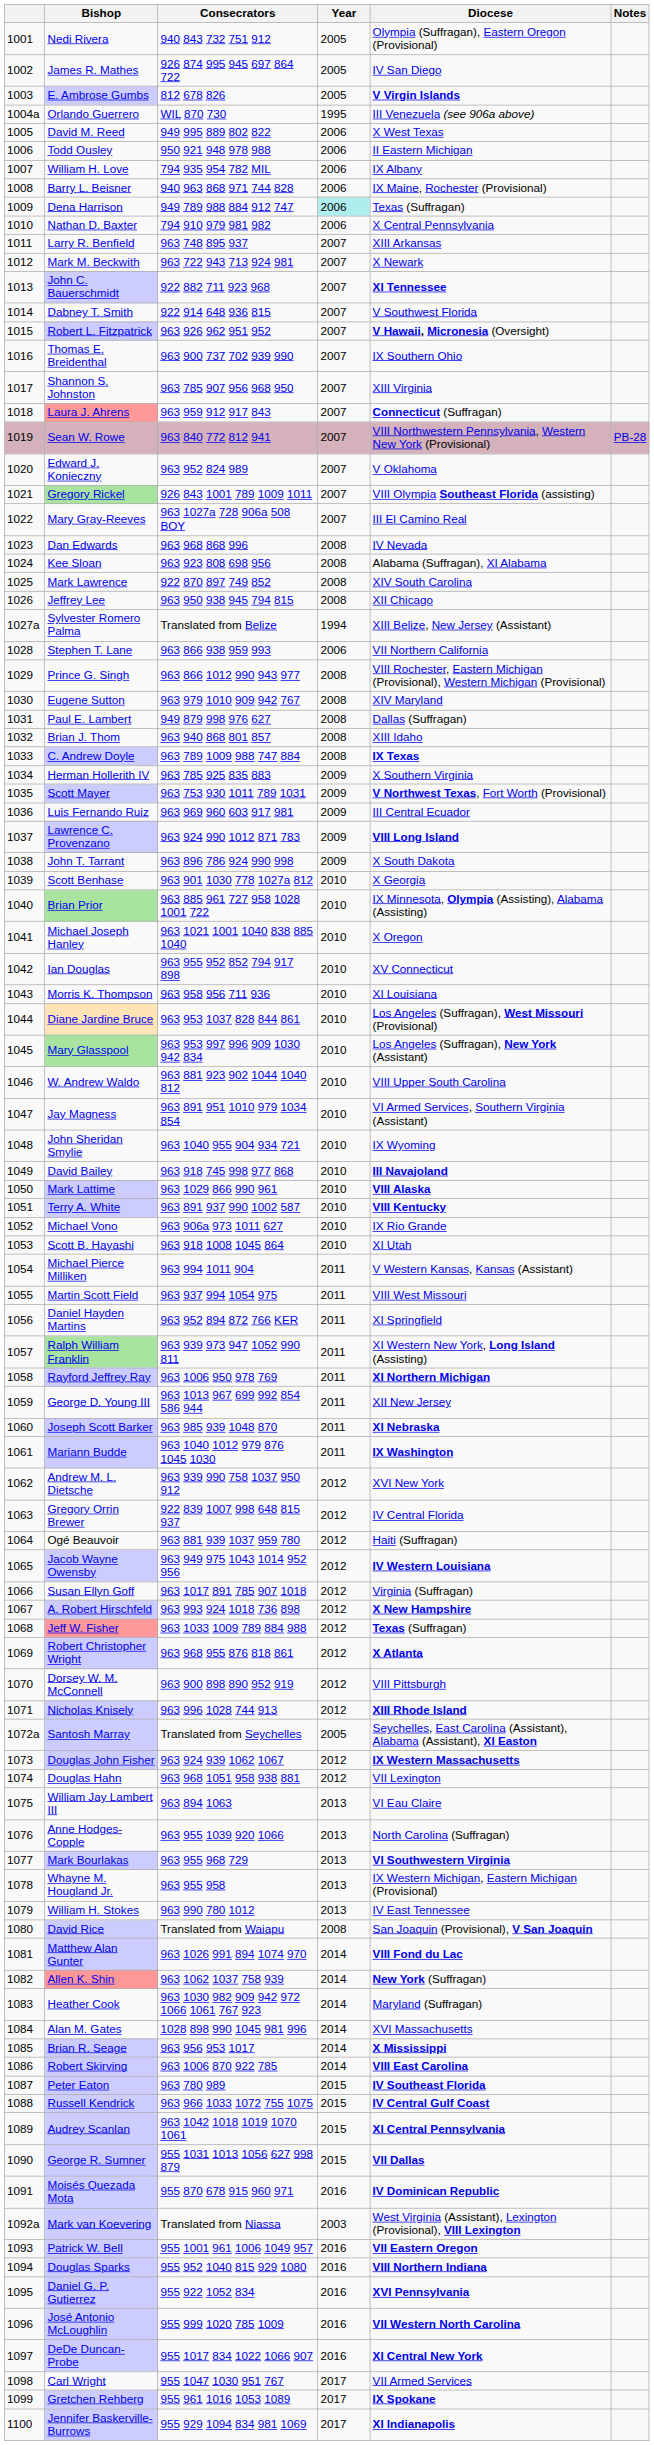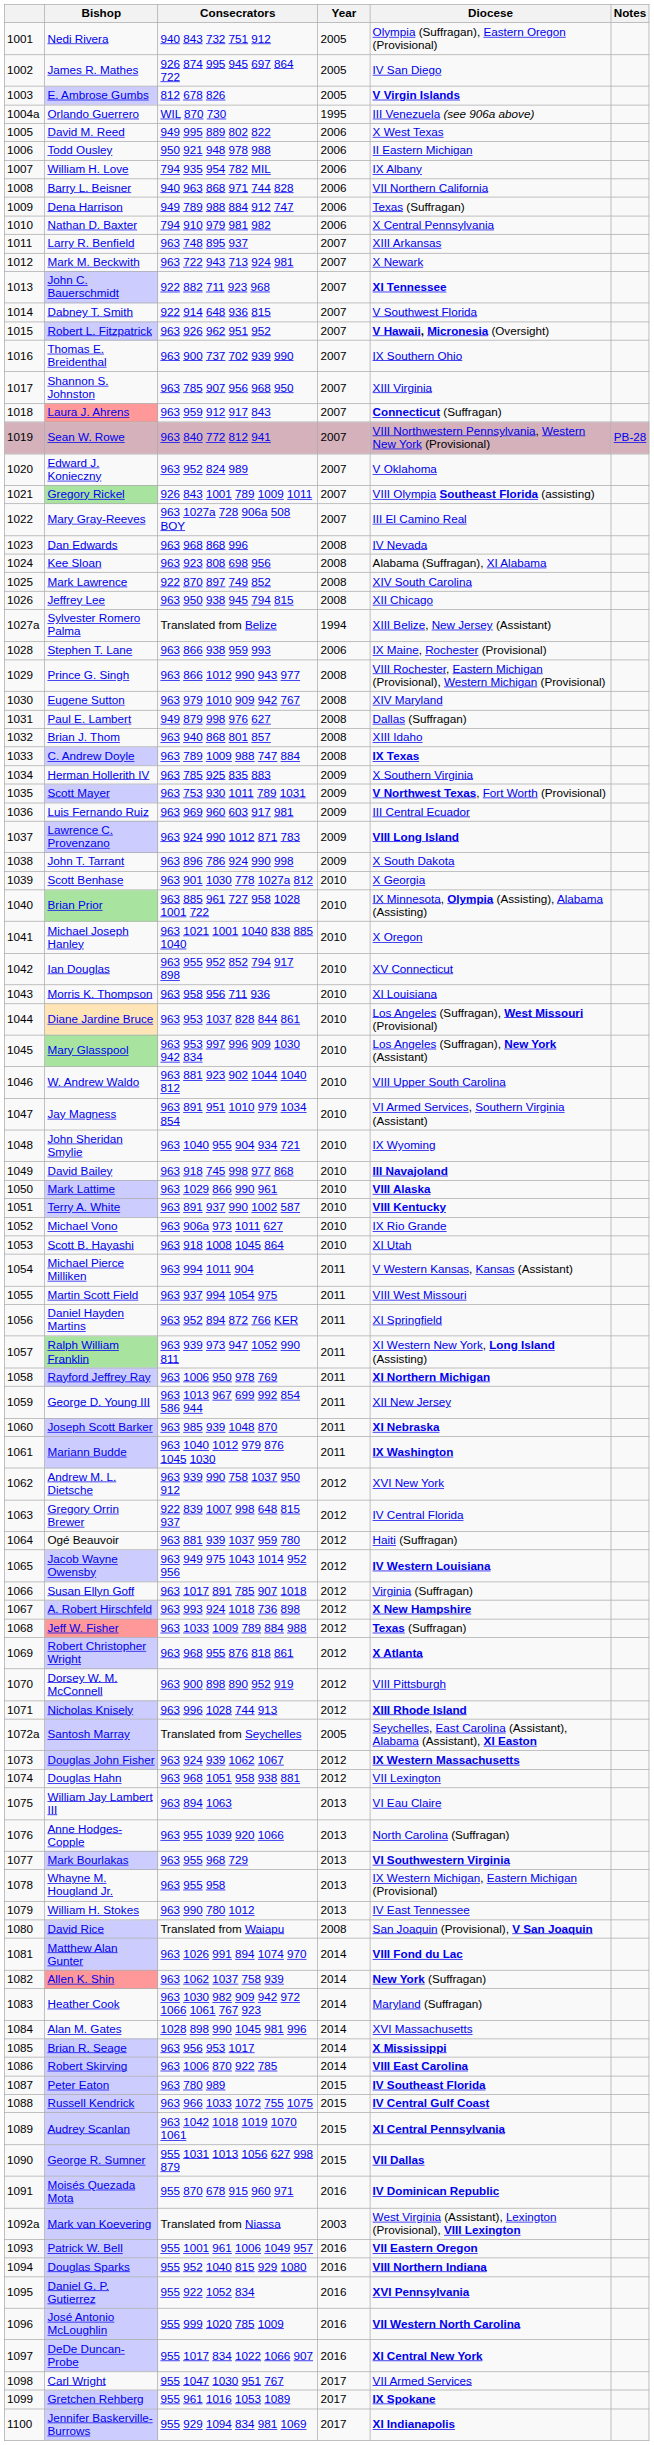(460, 188) IX Maine, Rochester (Provisional) -> (430, 188) VII Northern California
(333, 206) paleturquoise background -> (333, 206) no background
(430, 650) VII Northern California -> (460, 650) IX Maine, Rochester (Provisional)
